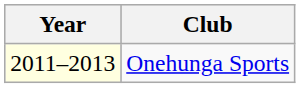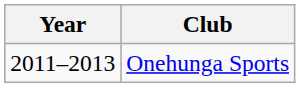(63, 62) lightyellow background -> (63, 62) no background
